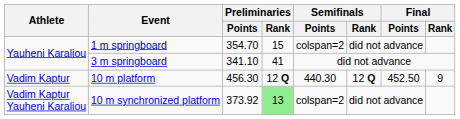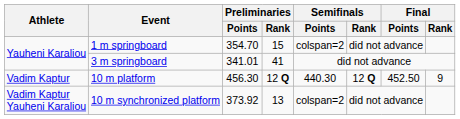(242, 62) 341.10 -> (242, 62) 341.01
(278, 101) lightgreen background -> (278, 101) no background
